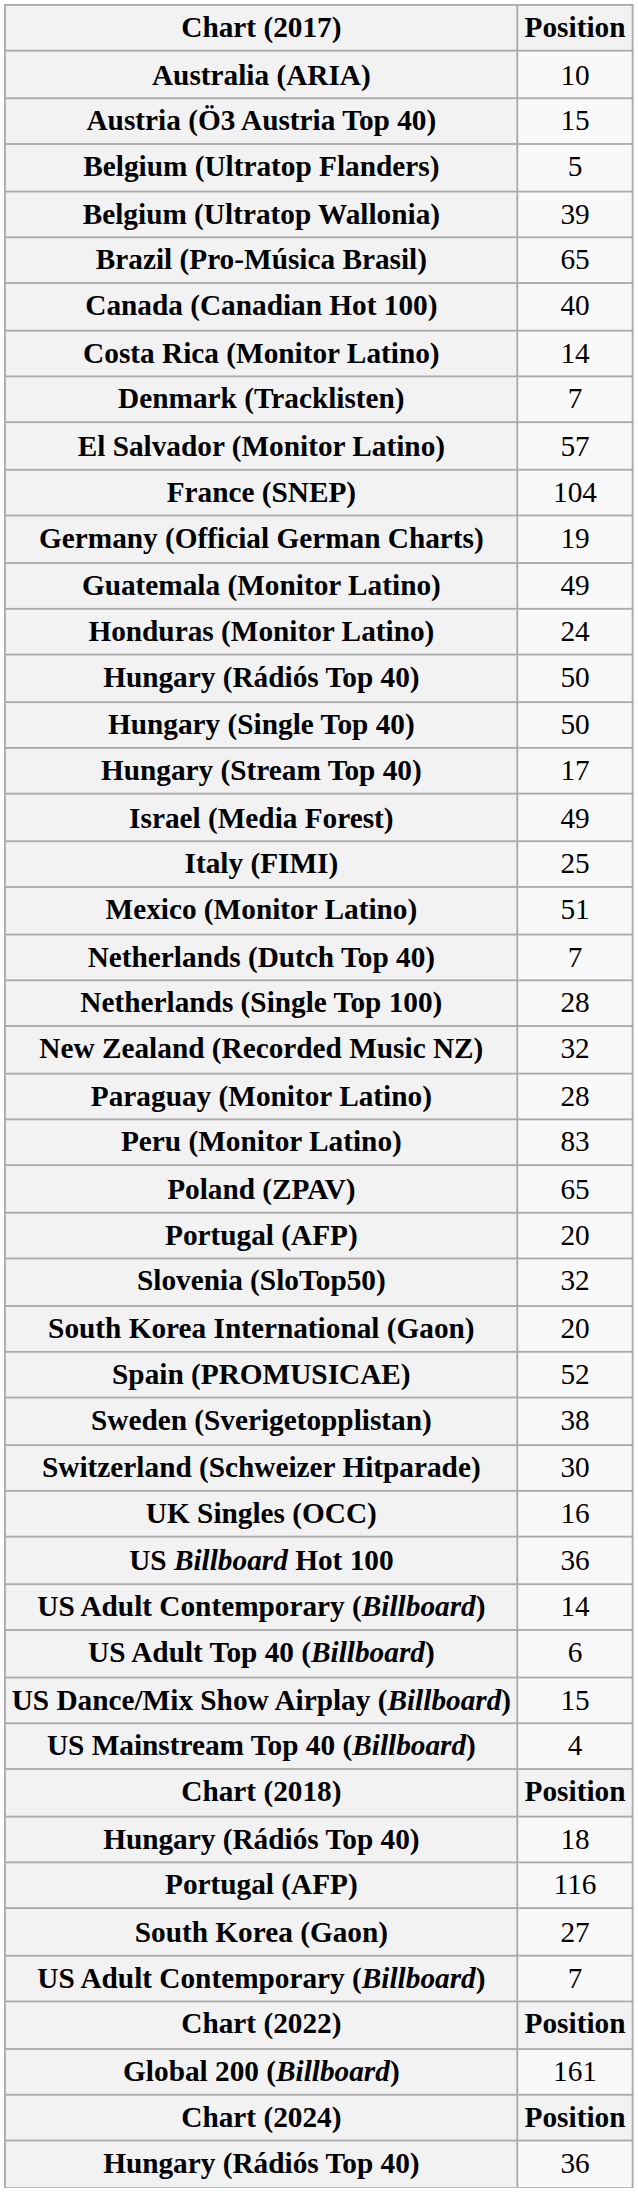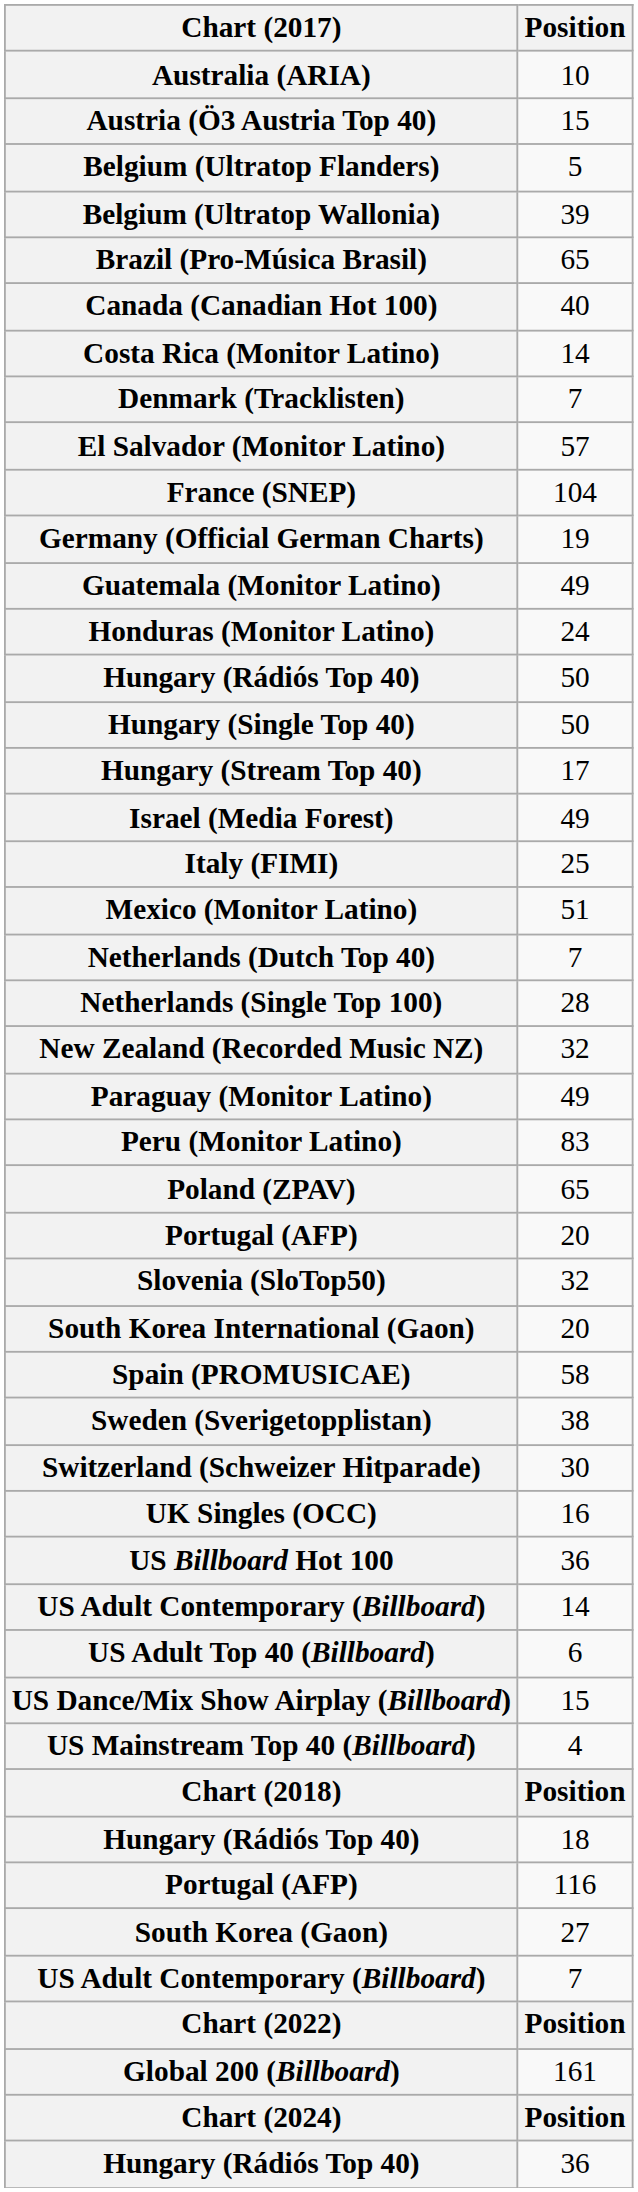(575, 1095) 28 -> (575, 1095) 49
(575, 1374) 52 -> (575, 1374) 58
